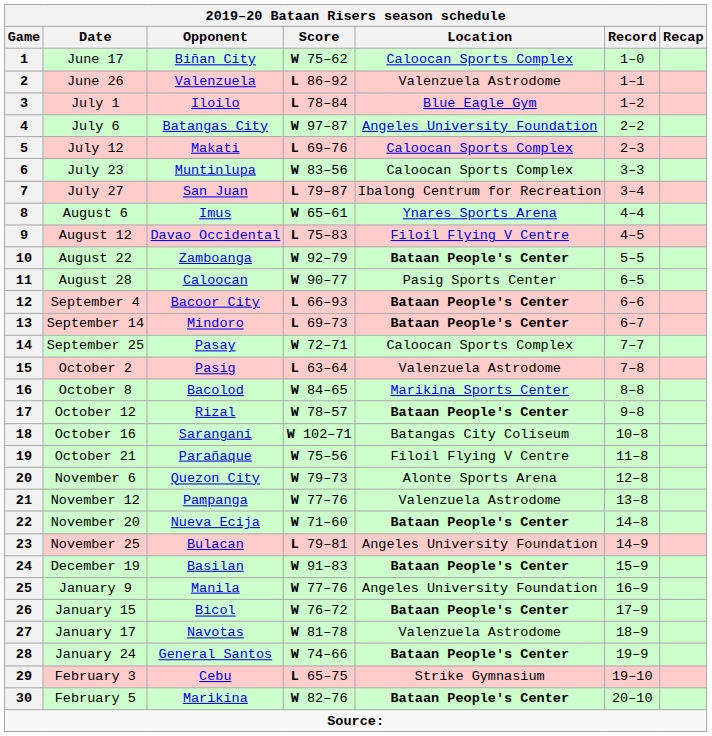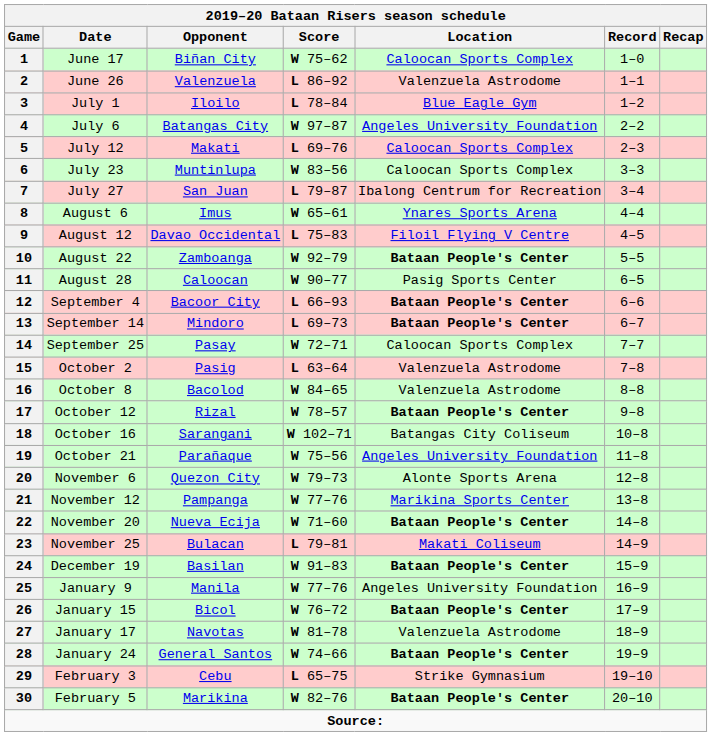(480, 390) Marikina Sports Center -> (480, 390) Valenzuela Astrodome
(480, 456) Filoil Flying V Centre -> (480, 456) Angeles University Foundation
(480, 500) Valenzuela Astrodome -> (480, 500) Marikina Sports Center
(480, 544) Angeles University Foundation -> (480, 544) Makati Coliseum
